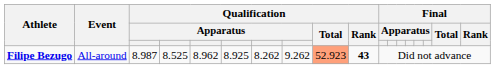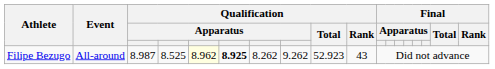(40, 55) bold -> (39, 55) normal
(206, 55) no background -> (204, 55) lightyellow background
(236, 55) normal -> (234, 55) bold
(331, 55) lightsalmon background -> (329, 55) no background
(364, 55) bold -> (362, 55) normal
